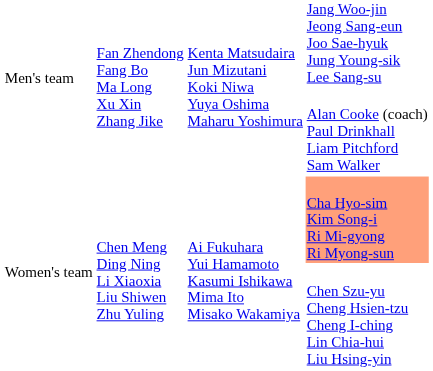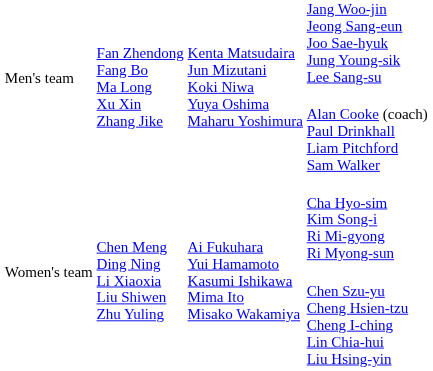(350, 228) lightsalmon background -> (350, 228) no background
